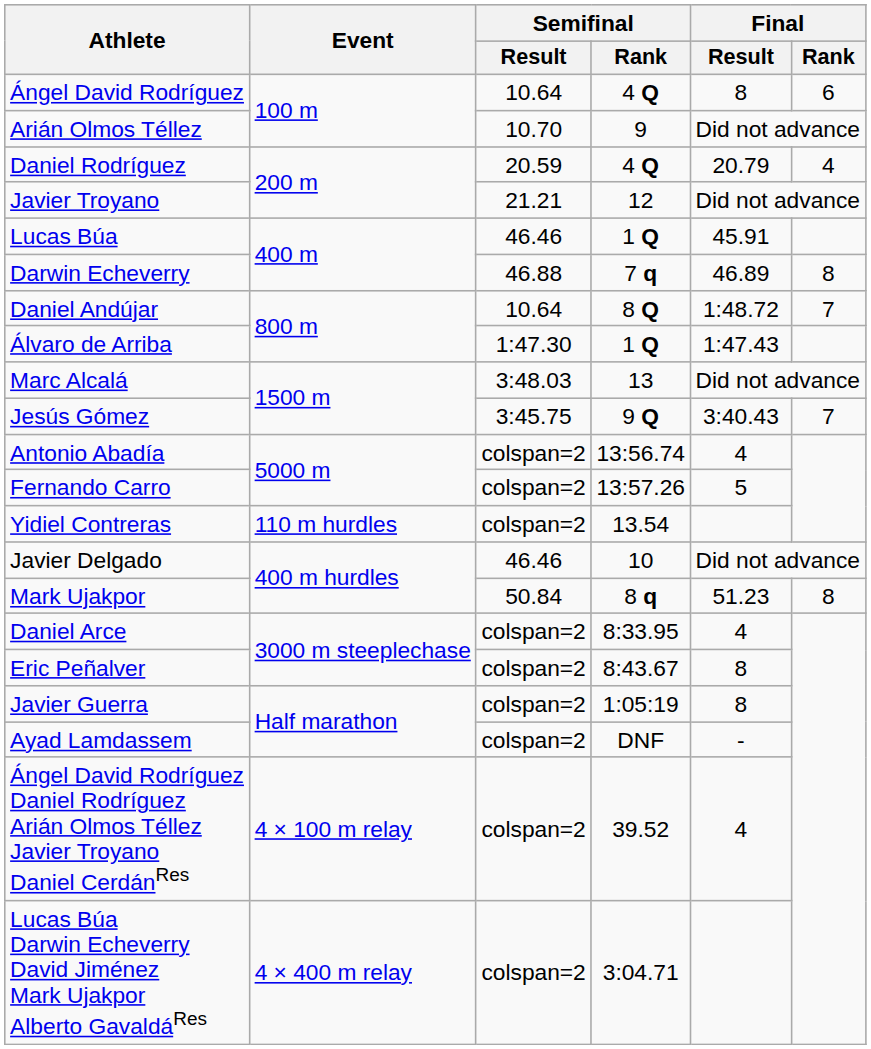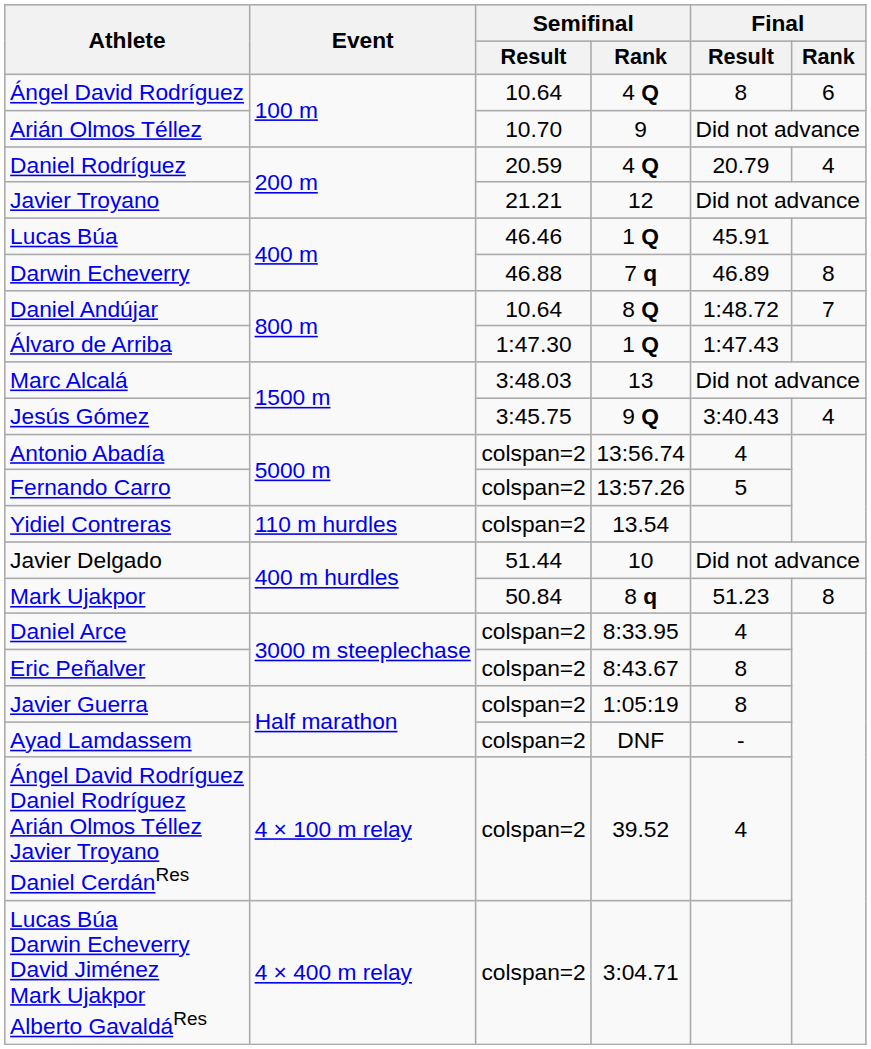(828, 417) 7 -> (828, 417) 4
(534, 560) 46.46 -> (534, 560) 51.44
